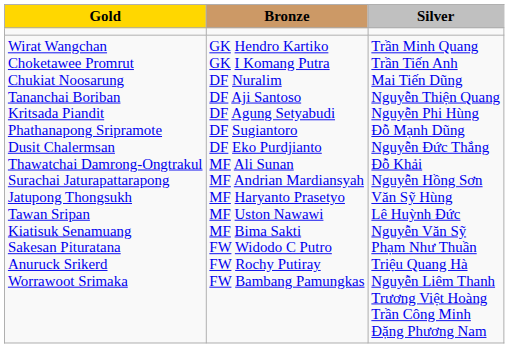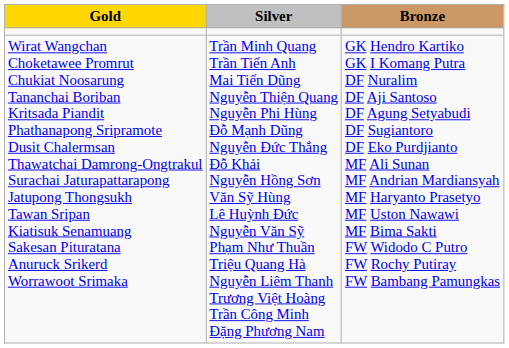columns swapped: (436, 16) <-> (287, 16)
